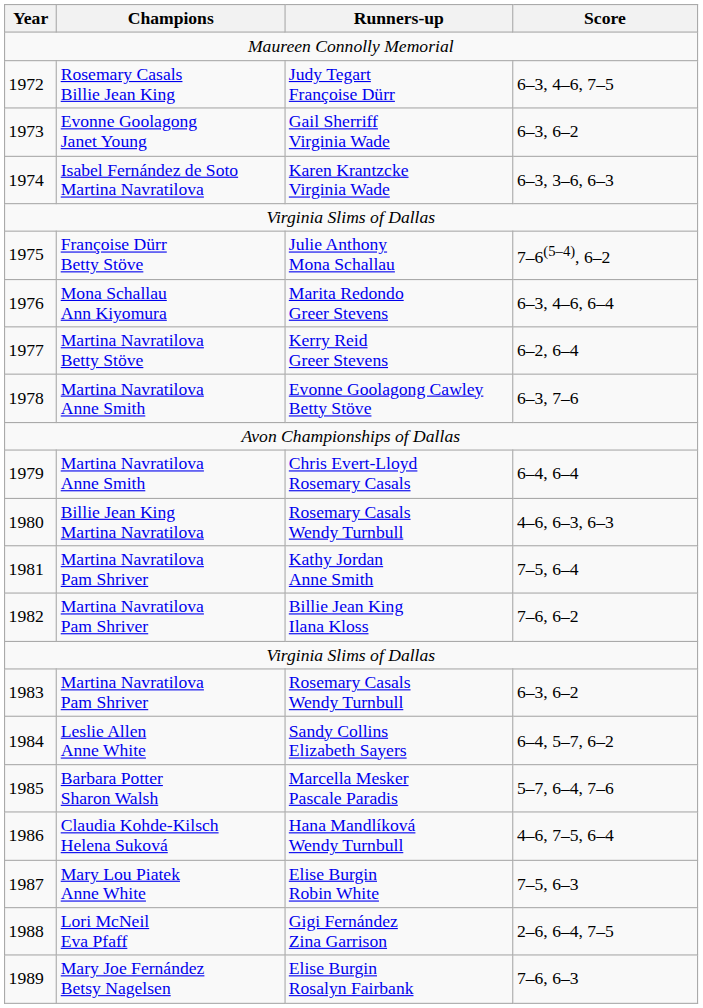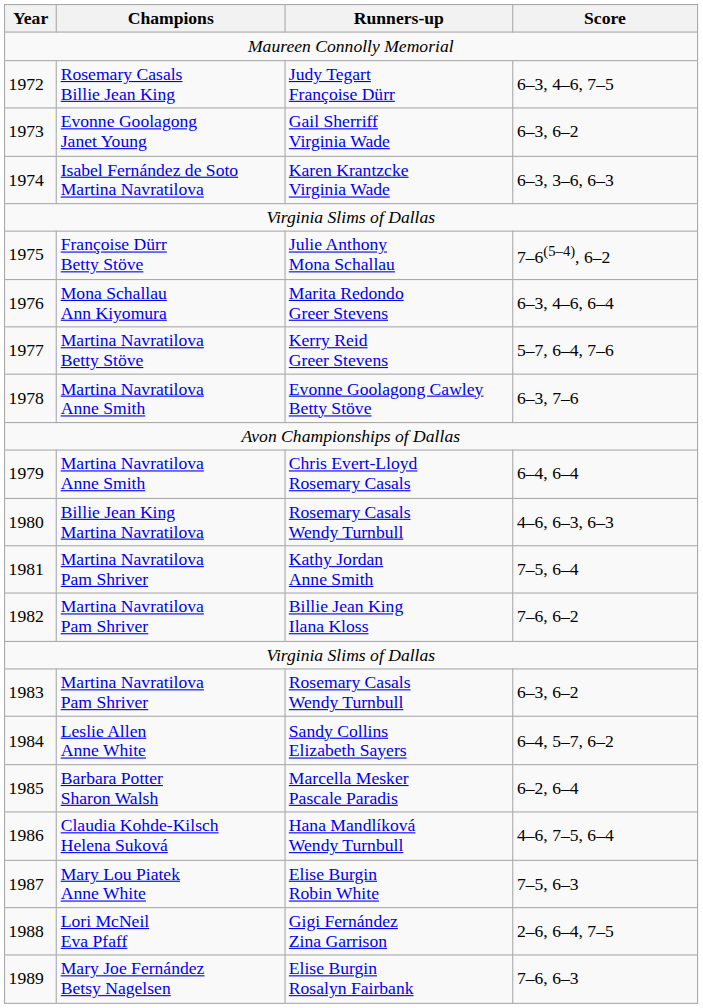(548, 350) 6–2, 6–4 -> (565, 350) 5–7, 6–4, 7–6
(565, 788) 5–7, 6–4, 7–6 -> (548, 788) 6–2, 6–4
